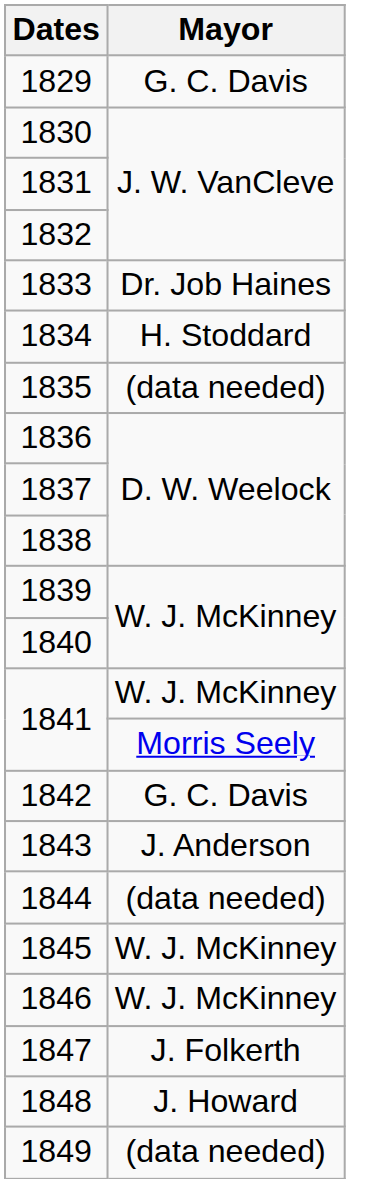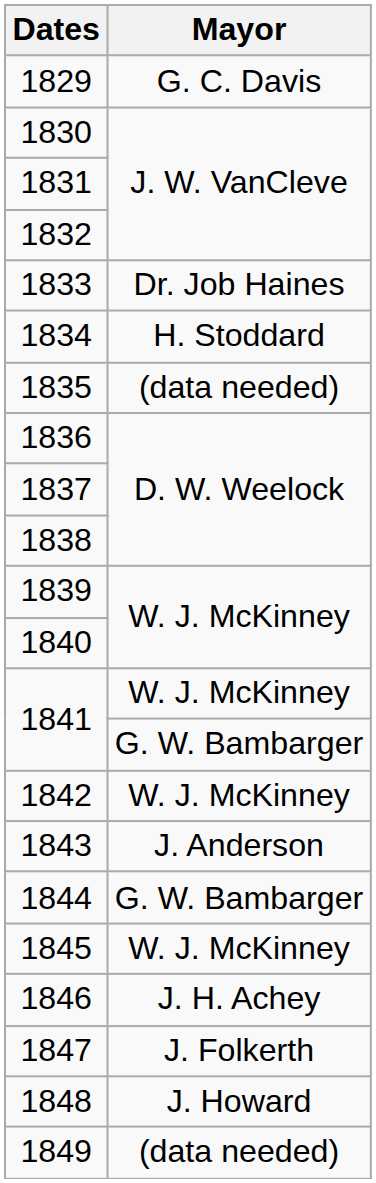(226, 744) Morris Seely -> (239, 744) G. W. Bambarger
(226, 795) G. C. Davis -> (239, 795) W. J. McKinney
(226, 897) (data needed) -> (239, 897) G. W. Bambarger
(226, 999) W. J. McKinney -> (239, 999) J. H. Achey
